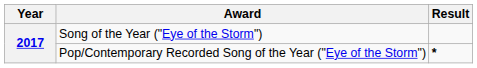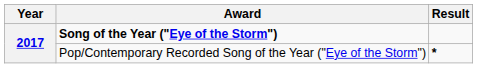(161, 33) normal -> (168, 33) bold
